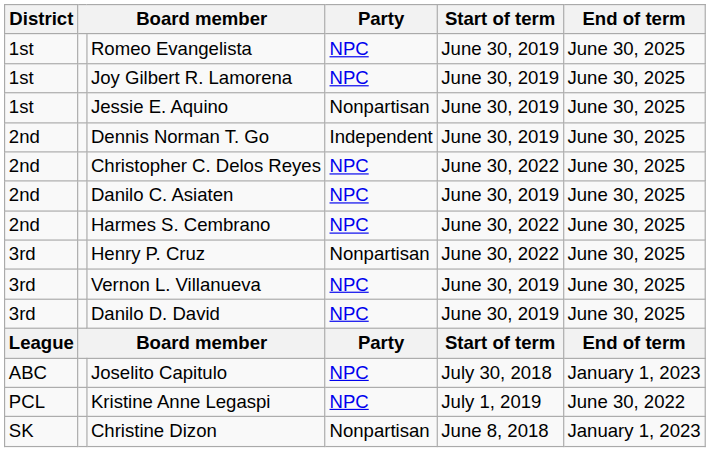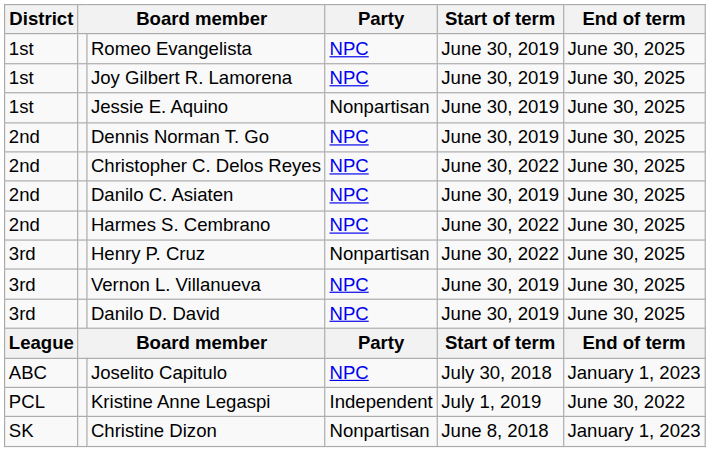(381, 136) Independent -> (349, 136) NPC
(349, 401) NPC -> (381, 401) Independent
